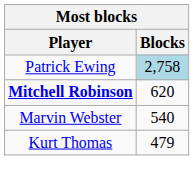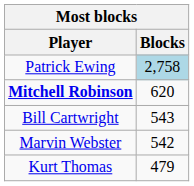+ row: (70, 117)
(162, 117) 540 -> (162, 142) 542
